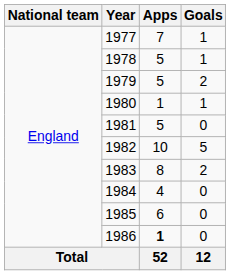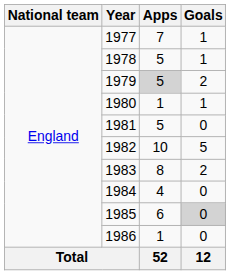(160, 81) no background -> (160, 81) lightgrey background
(203, 214) no background -> (203, 214) lightgrey background
(160, 236) bold -> (160, 236) normal
